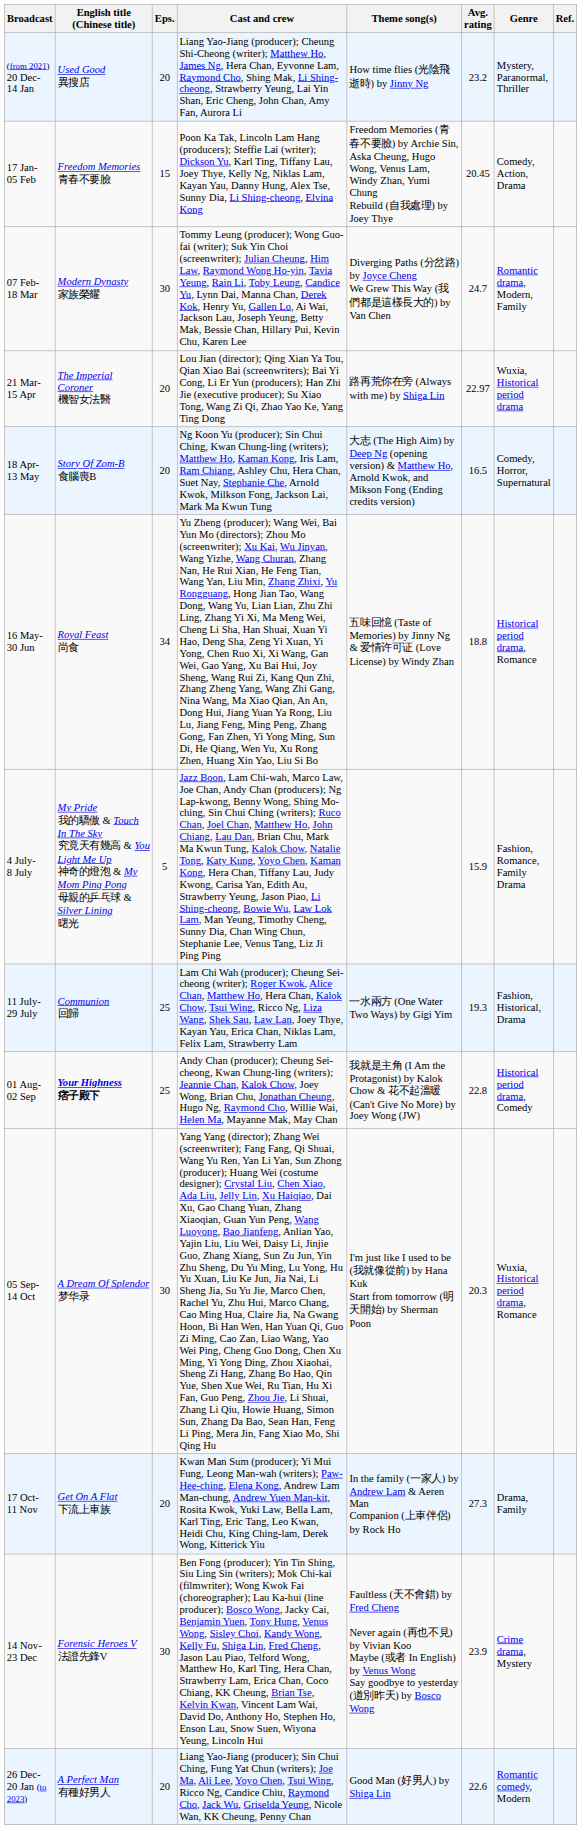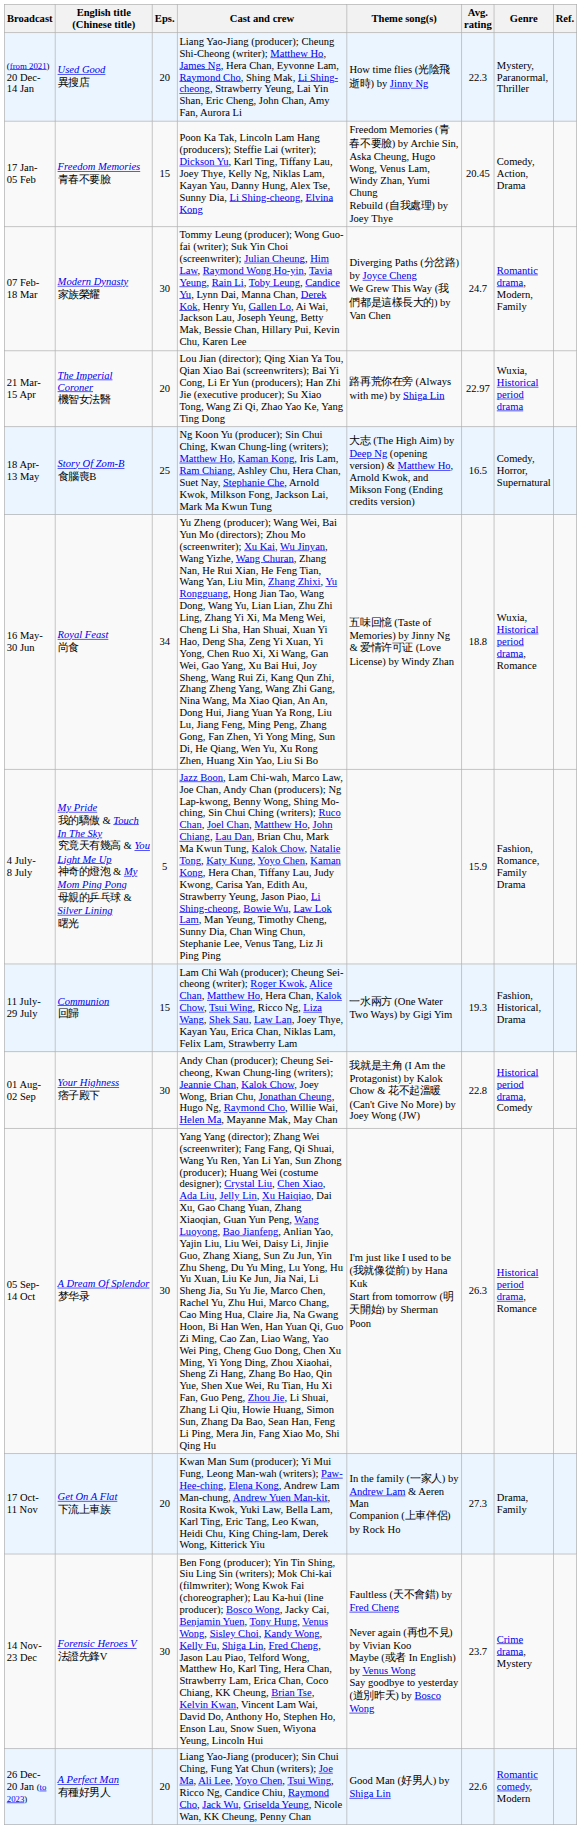(478, 77) 23.2 -> (478, 77) 22.3
(165, 470) 20 -> (165, 470) 25
(518, 642) Historical period drama, Romance -> (518, 642) Wuxia, Historical period drama, Romance
(165, 1008) 25 -> (165, 1008) 15
(90, 1089) bold -> (88, 1089) normal
(165, 1090) 25 -> (165, 1090) 30
(478, 1291) 20.3 -> (478, 1291) 26.3
(518, 1291) Wuxia, Historical period drama, Romance -> (518, 1291) Historical period drama, Romance
(478, 1651) 23.9 -> (478, 1651) 23.7
